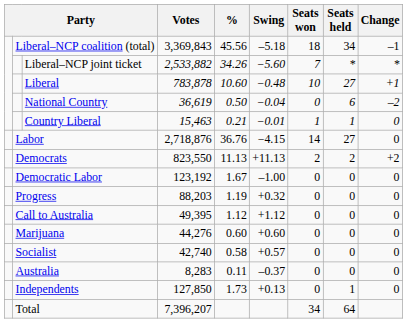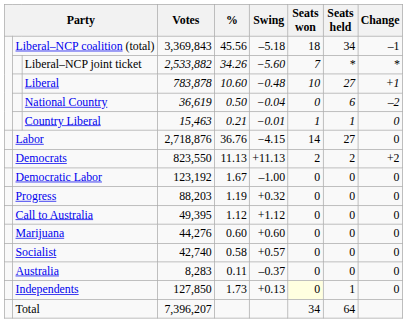(317, 290) no background -> (317, 290) lightyellow background
